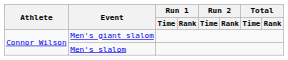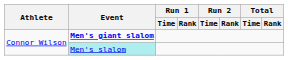(112, 36) normal -> (112, 36) bold
(98, 49) no background -> (98, 49) paleturquoise background
